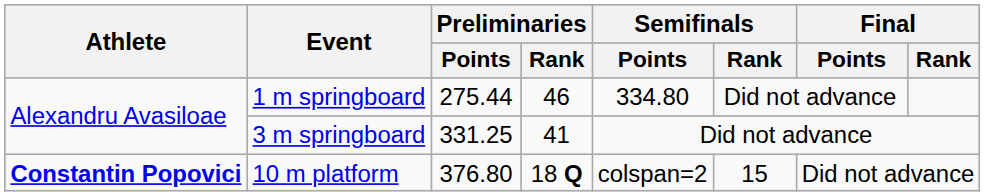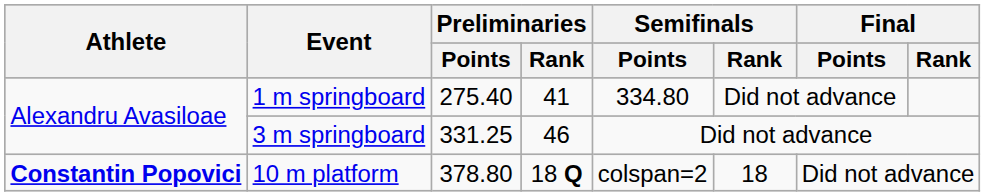(476, 98) 275.44 -> (476, 98) 275.40
(557, 98) 46 -> (557, 98) 41
(557, 135) 41 -> (557, 135) 46
(476, 173) 376.80 -> (476, 173) 378.80
(755, 173) 15 -> (755, 173) 18
